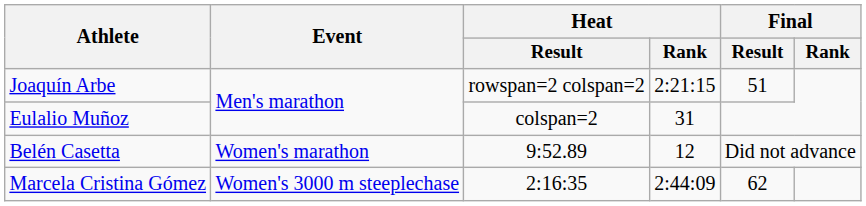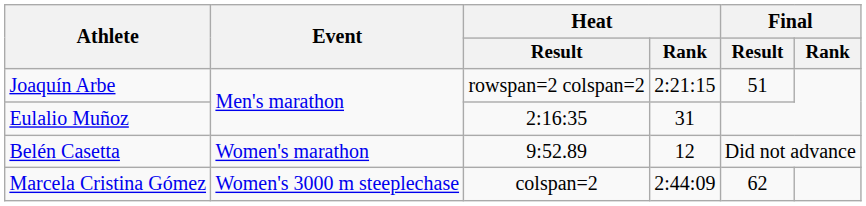(557, 118) colspan=2 -> (557, 118) 2:16:35
(557, 184) 2:16:35 -> (557, 184) colspan=2
